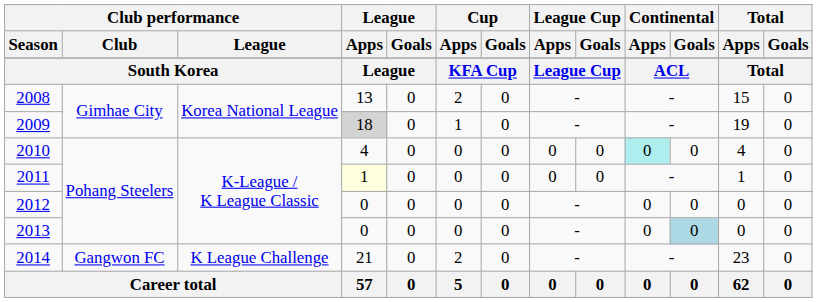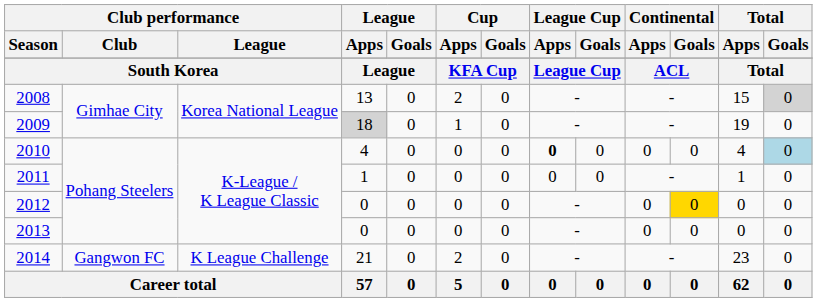(788, 97) no background -> (788, 97) lightgrey background
(552, 151) normal -> (552, 151) bold
(647, 151) paleturquoise background -> (647, 151) no background
(788, 151) no background -> (788, 151) lightblue background
(364, 177) lightyellow background -> (364, 177) no background
(694, 204) no background -> (694, 204) gold background
(694, 230) lightblue background -> (694, 230) no background
